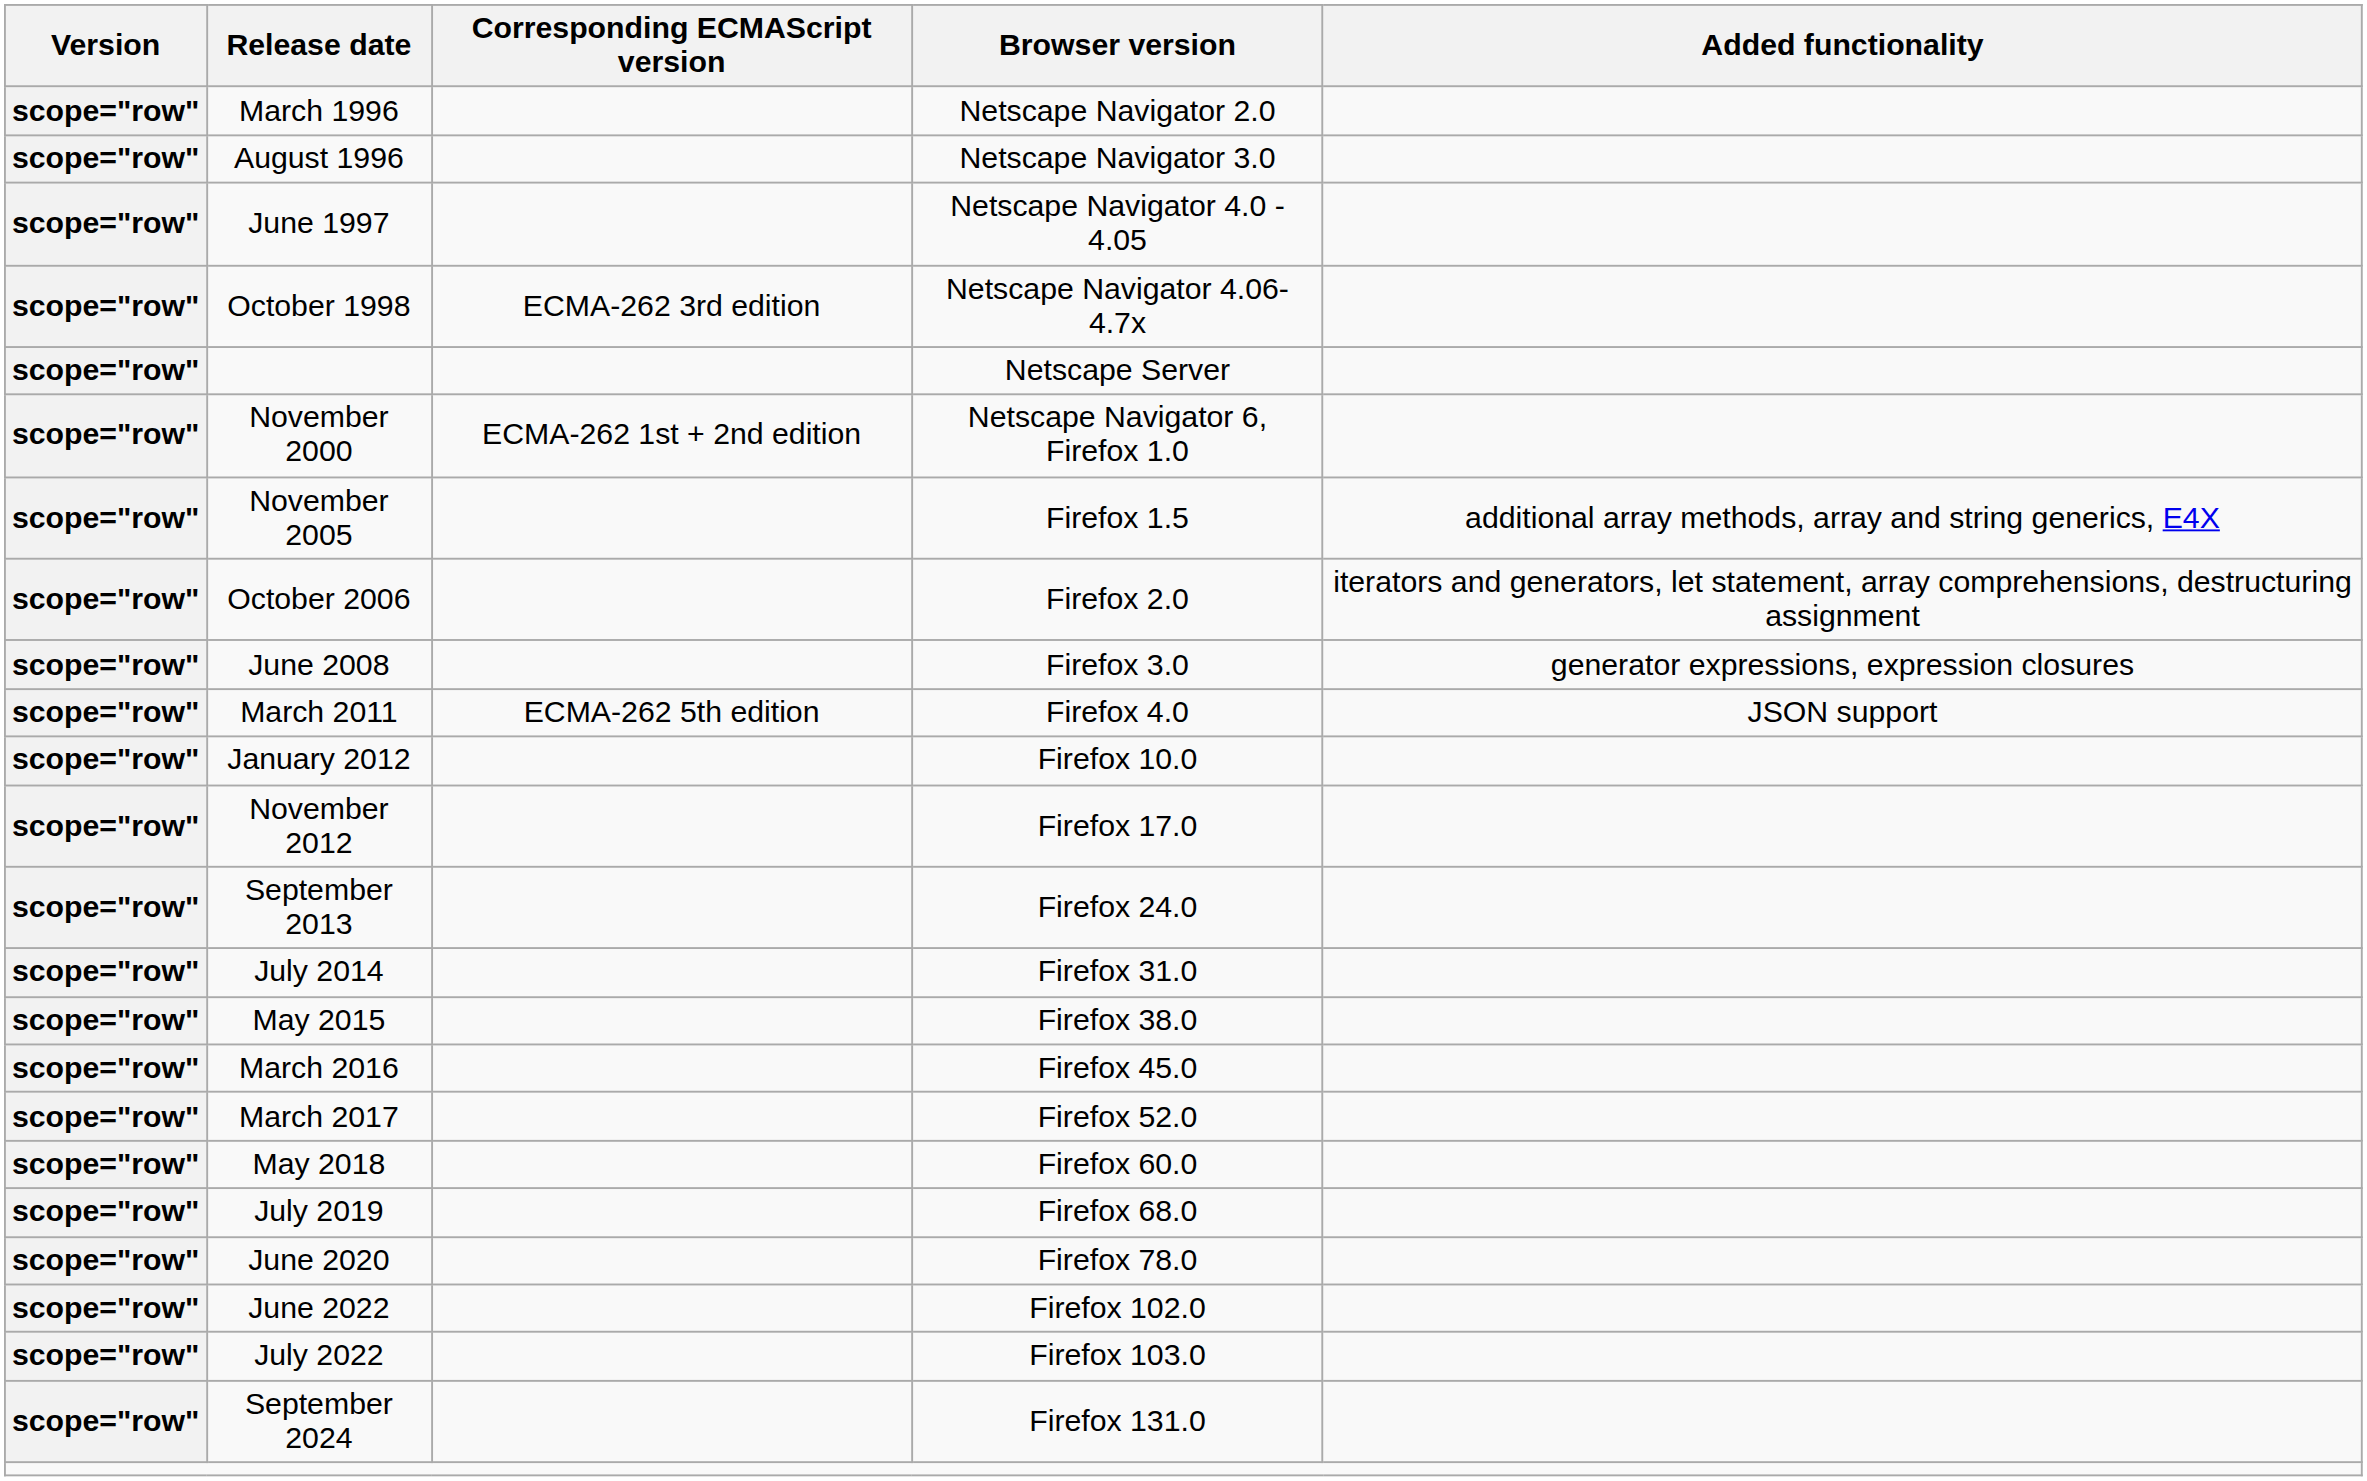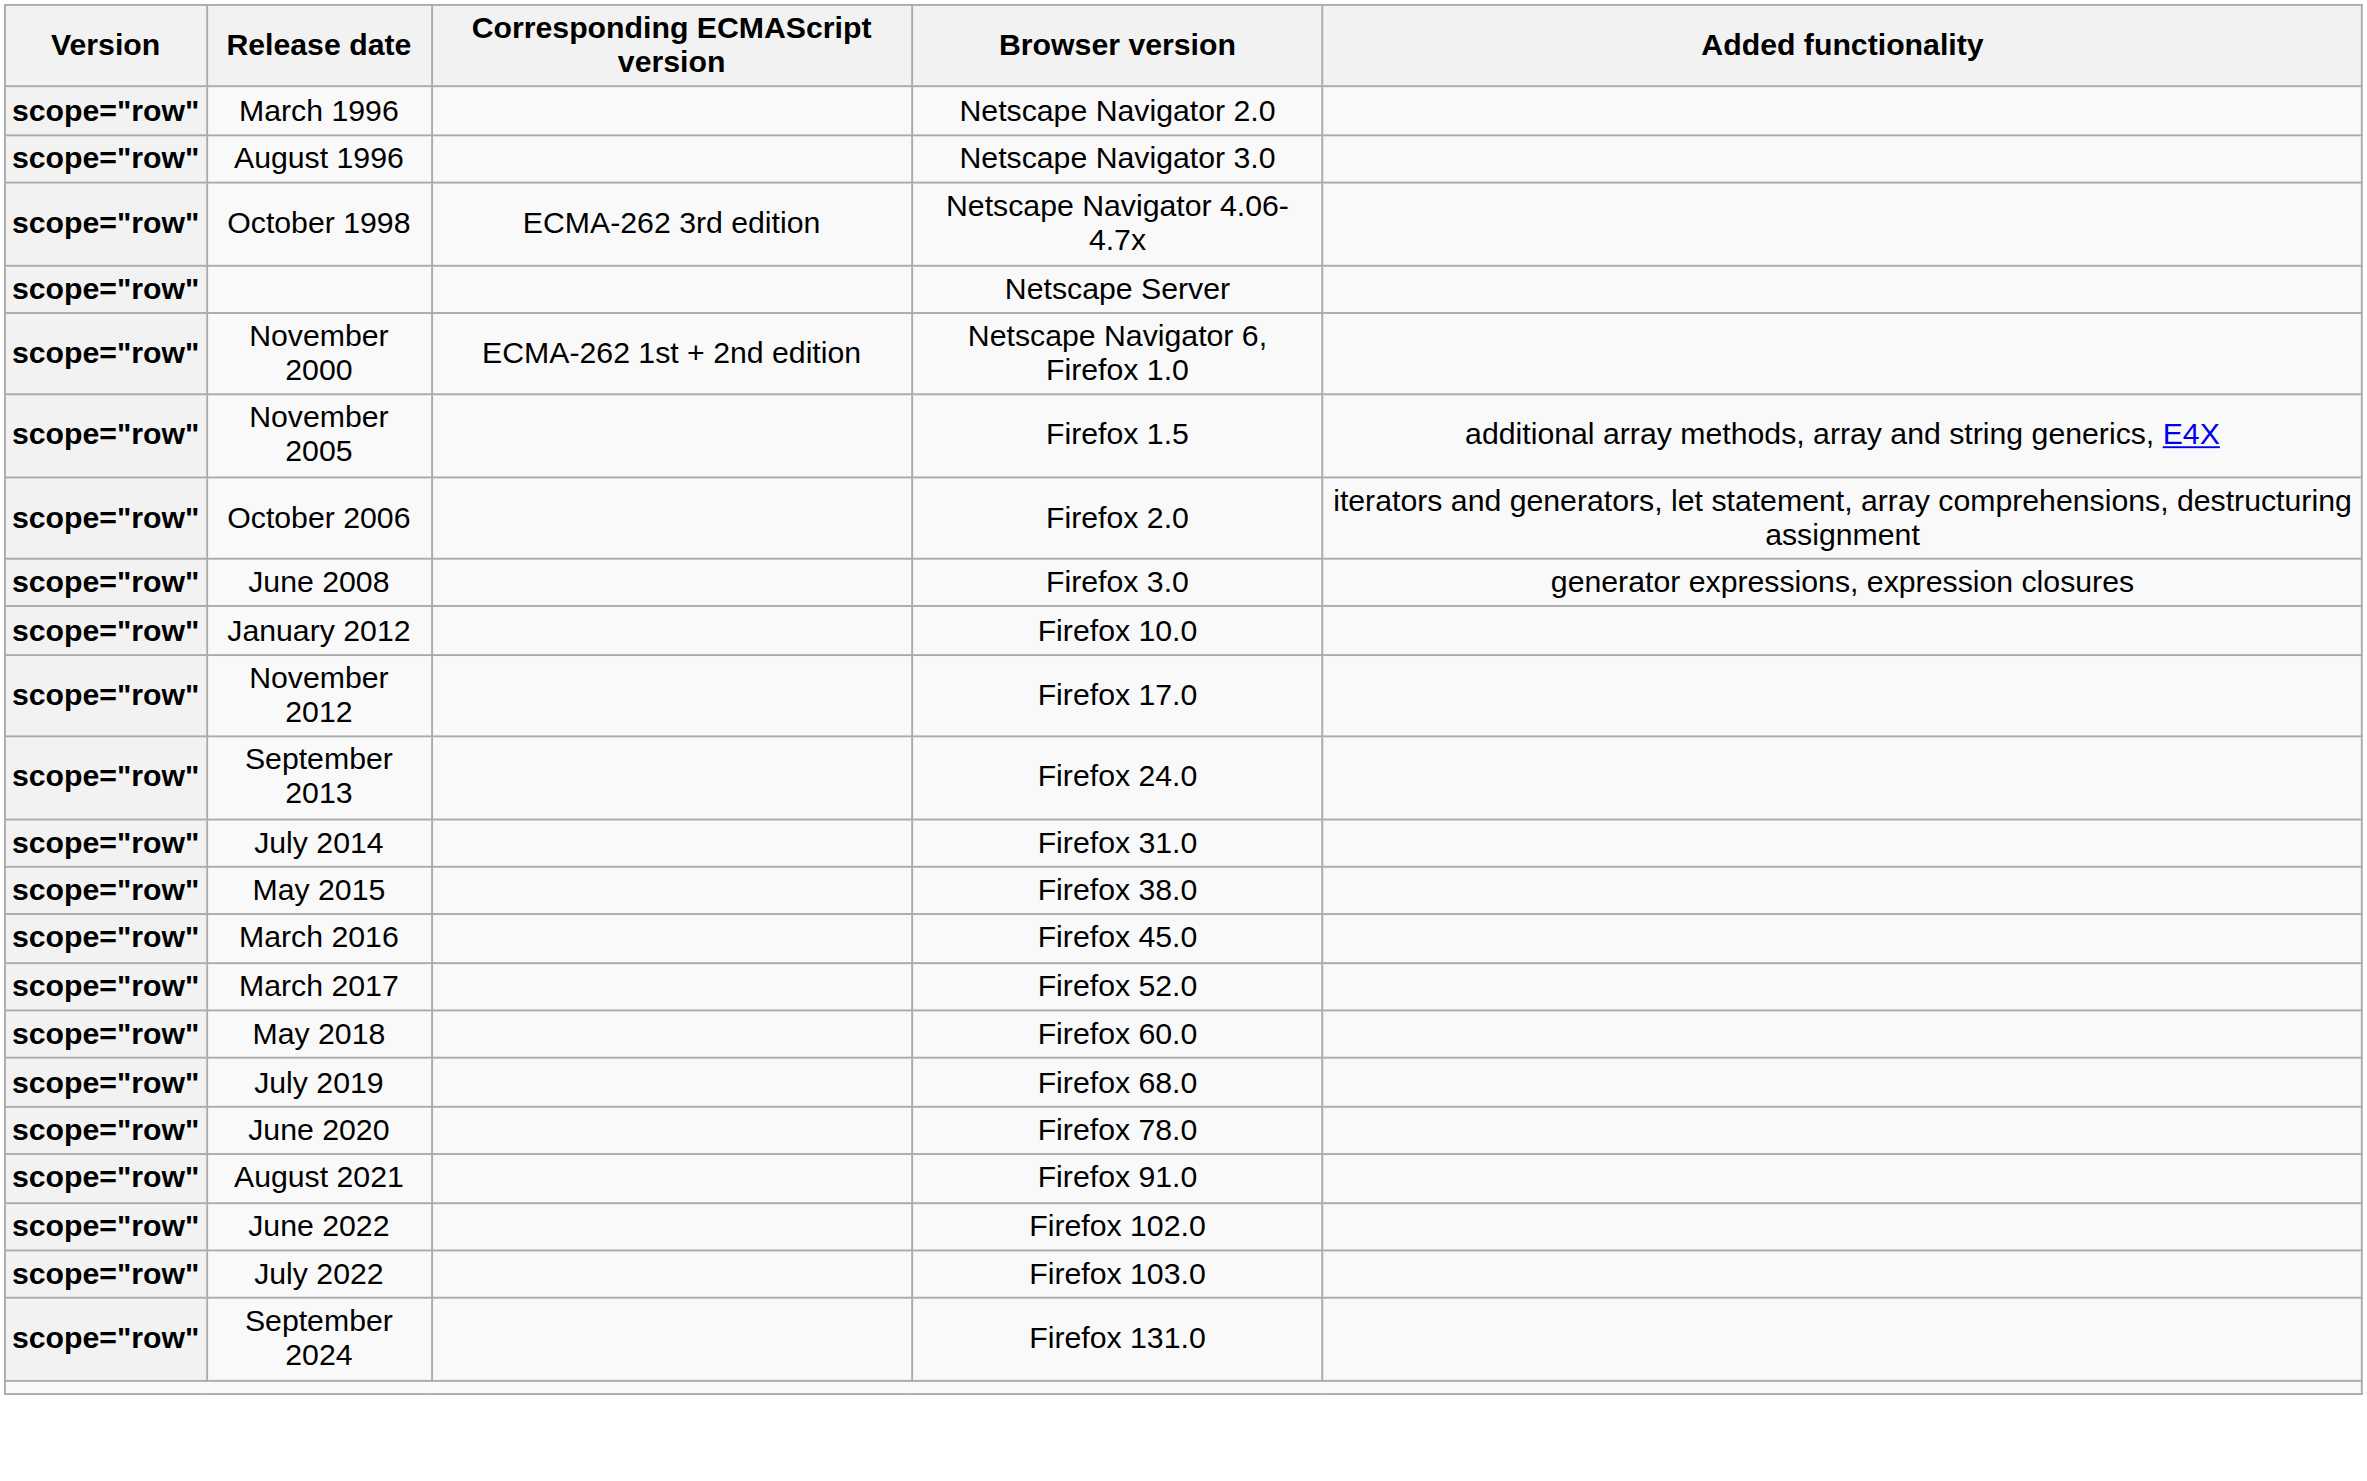- row: (1117, 223)
- row: (1117, 712)
+ row: (1117, 1177)
